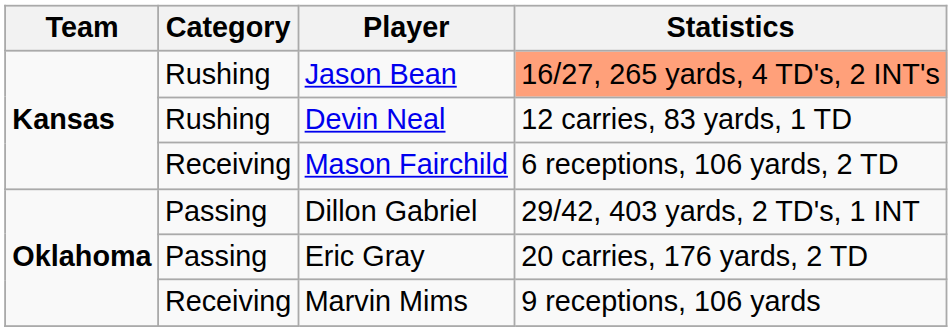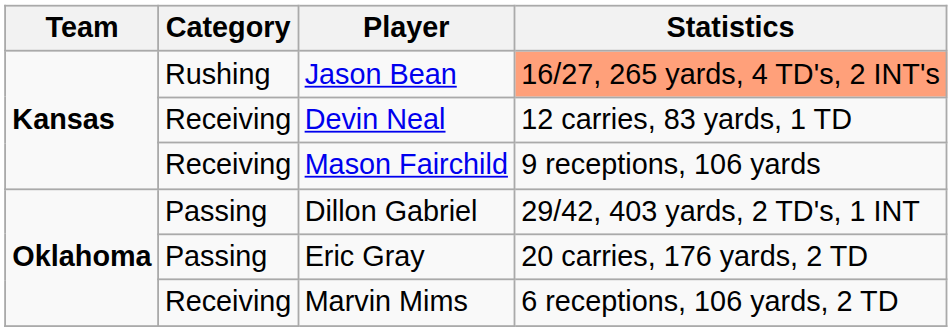(218, 119) Rushing -> (228, 119) Receiving
(710, 165) 6 receptions, 106 yards, 2 TD -> (671, 165) 9 receptions, 106 yards
(671, 302) 9 receptions, 106 yards -> (710, 302) 6 receptions, 106 yards, 2 TD
